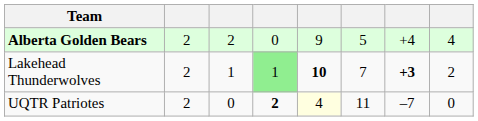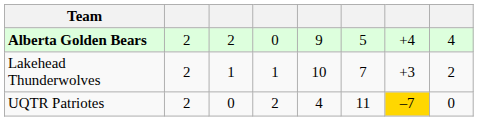(275, 71) lightgreen background -> (275, 71) no background
(319, 71) bold -> (319, 71) normal
(407, 71) bold -> (407, 71) normal
(275, 103) bold -> (275, 103) normal
(319, 103) lightyellow background -> (319, 103) no background
(407, 103) no background -> (407, 103) gold background
